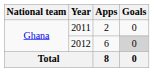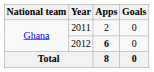(106, 43) normal -> (106, 43) bold
(134, 43) lightgrey background -> (134, 43) no background
